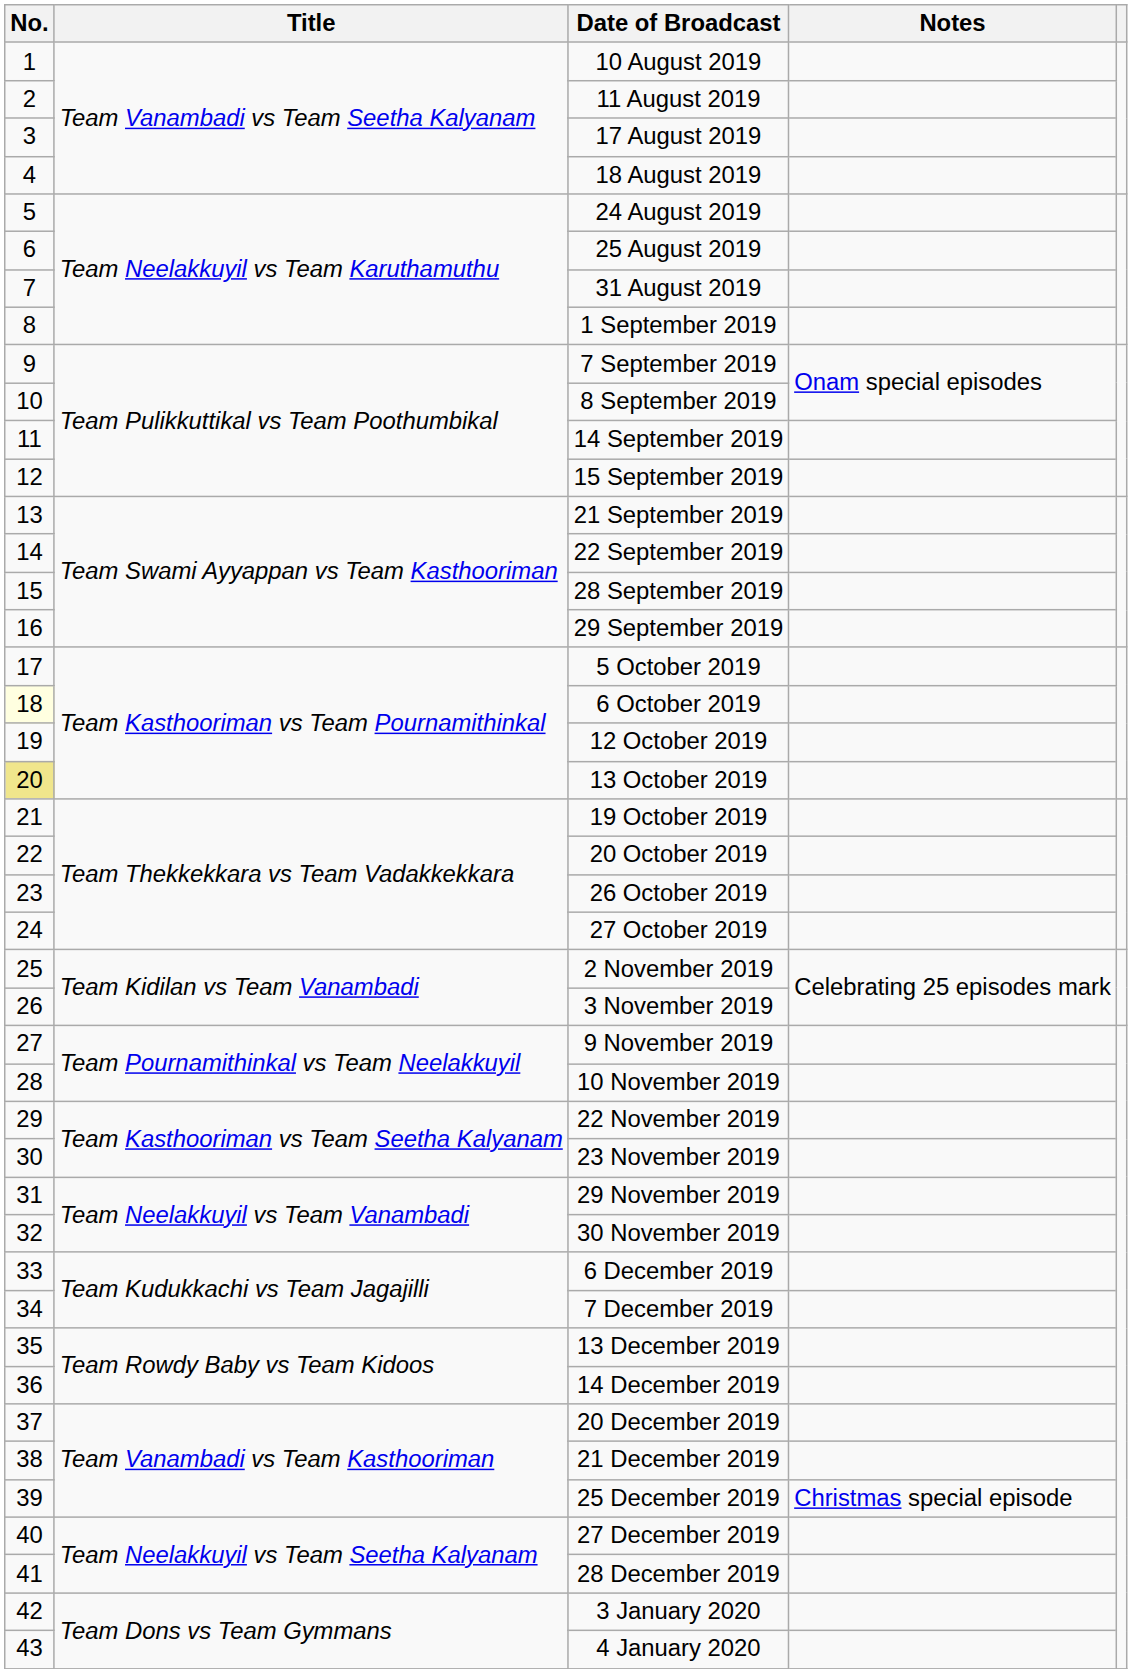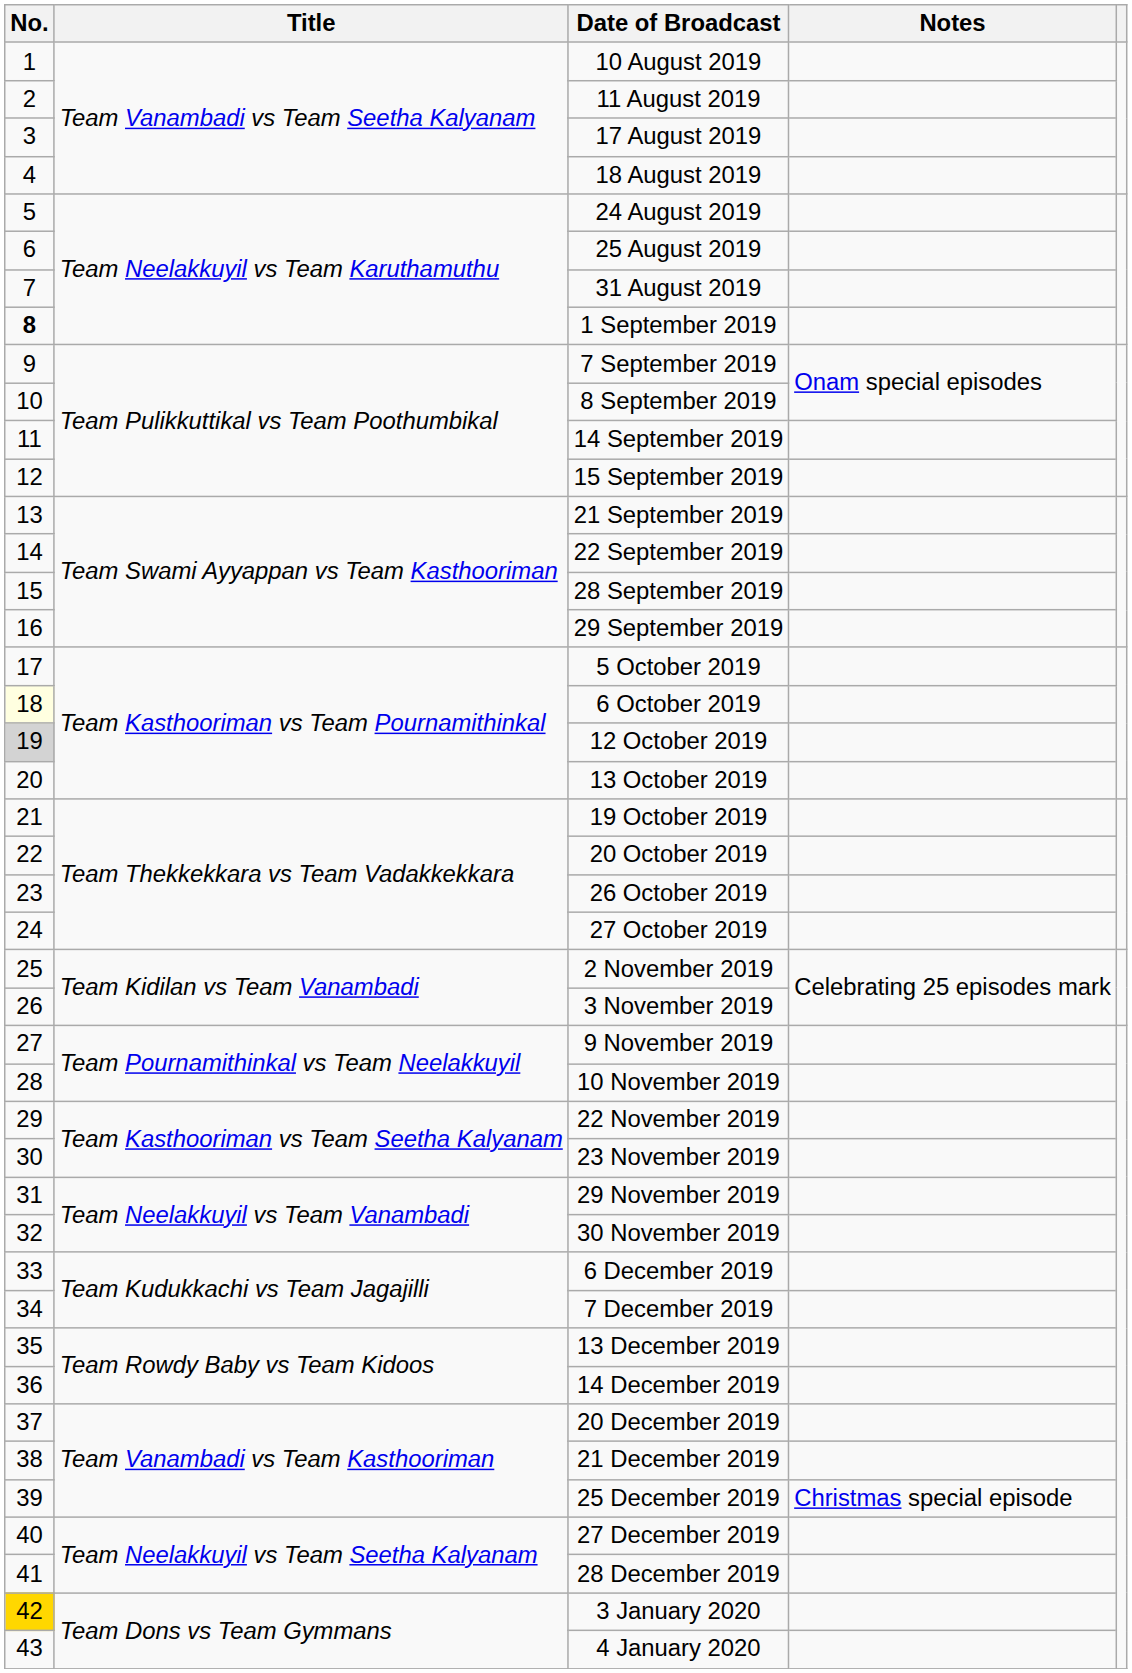(29, 325) normal -> (29, 325) bold
(29, 741) no background -> (29, 741) lightgrey background
(29, 779) khaki background -> (29, 779) no background
(29, 1611) no background -> (29, 1611) gold background
